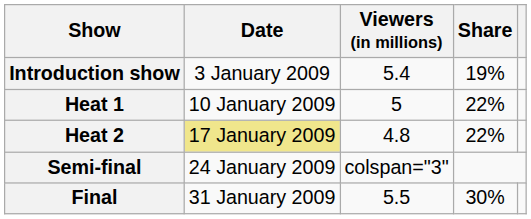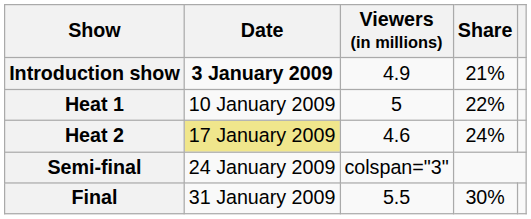(262, 73) normal -> (262, 73) bold
(397, 73) 5.4 -> (397, 73) 4.9
(485, 73) 19% -> (485, 73) 21%
(397, 135) 4.8 -> (397, 135) 4.6
(485, 135) 22% -> (485, 135) 24%
